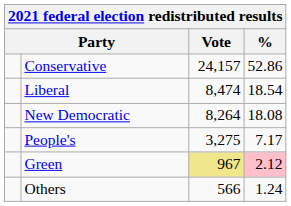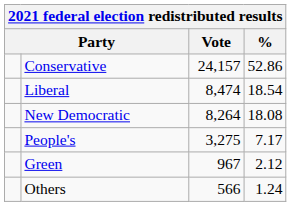(229, 164) khaki background -> (229, 164) no background
(269, 164) pink background -> (269, 164) no background
